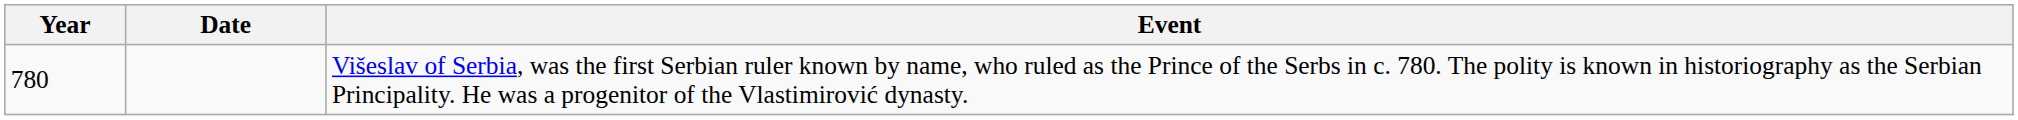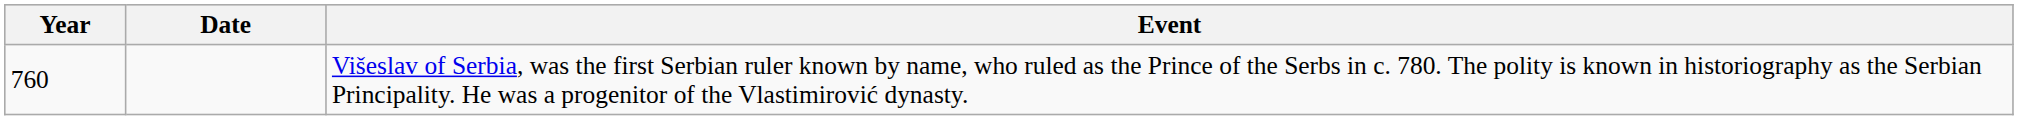(30, 79) 780 -> (30, 79) 760
